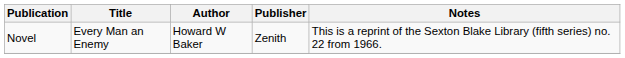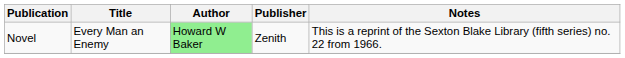(199, 37) no background -> (199, 37) lightgreen background
